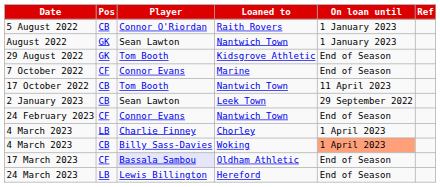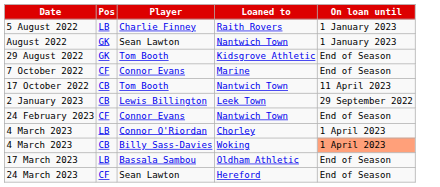- column: (425, 12)
(104, 27) CB -> (104, 27) LB
(163, 27) Connor O'Riordan -> (158, 27) Charlie Finney
(149, 101) Sean Lawton -> (163, 101) Lewis Billington
(158, 130) Charlie Finney -> (163, 130) Connor O'Riordan
(104, 160) CF -> (104, 160) LB
(158, 160) lavender background -> (158, 160) no background
(104, 175) LB -> (104, 175) CF
(163, 175) Lewis Billington -> (149, 175) Sean Lawton
